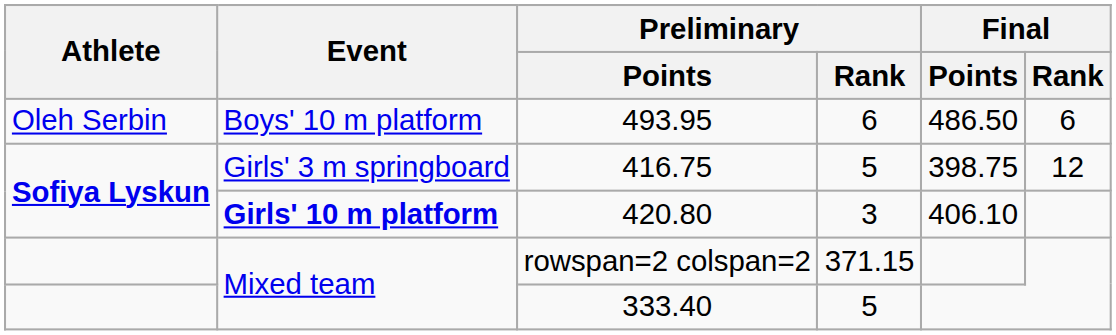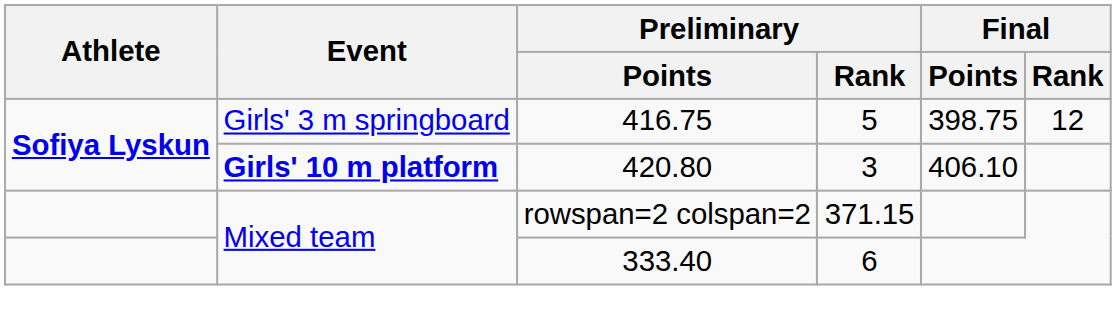- row: (667, 121)
(870, 307) 5 -> (870, 261) 6
